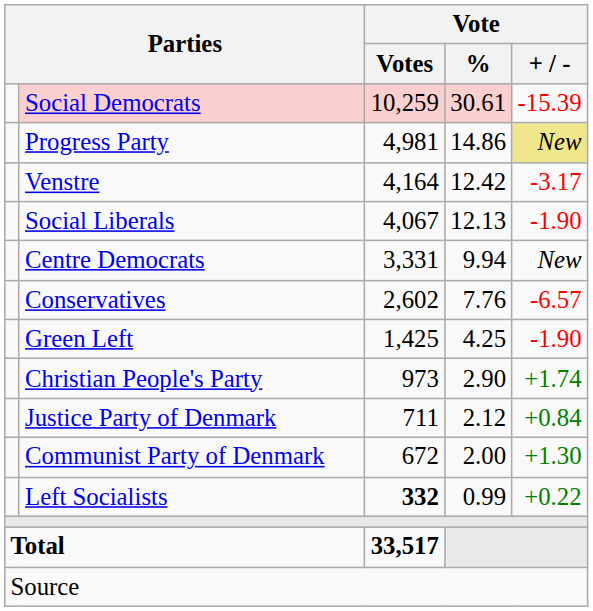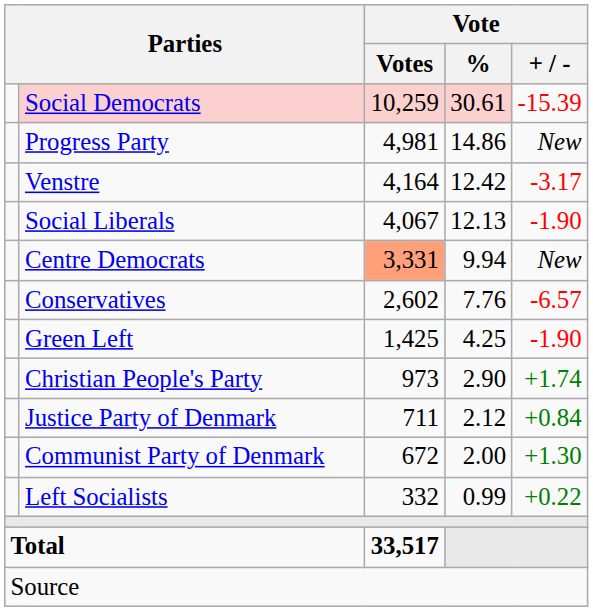(560, 142) khaki background -> (560, 142) no background
(411, 260) no background -> (411, 260) lightsalmon background
(420, 496) bold -> (420, 496) normal
